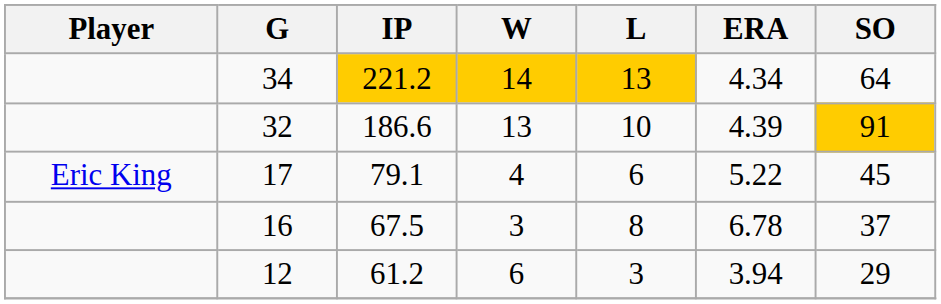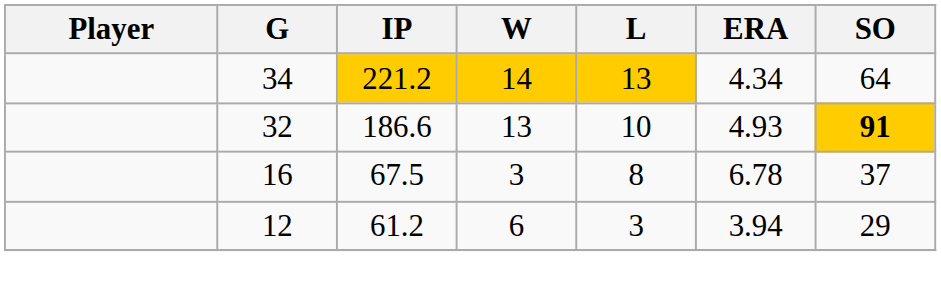(756, 126) 4.39 -> (756, 126) 4.93
(875, 126) normal -> (875, 126) bold
- row: (277, 175)
